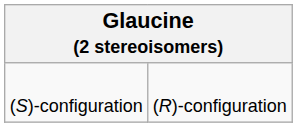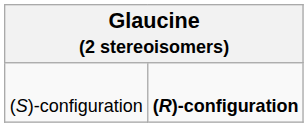(220, 105) normal -> (226, 104) bold
